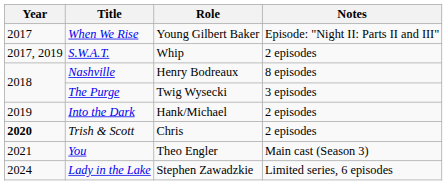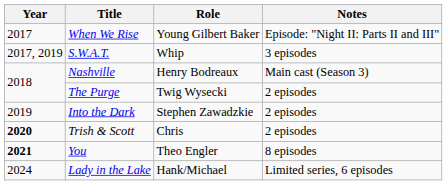(291, 53) 2 episodes -> (291, 53) 3 episodes
(291, 72) 8 episodes -> (317, 72) Main cast (Season 3)
(291, 92) 3 episodes -> (291, 92) 2 episodes
(192, 111) Hank/Michael -> (205, 111) Stephen Zawadzkie
(20, 151) normal -> (20, 151) bold
(317, 151) Main cast (Season 3) -> (291, 151) 8 episodes
(205, 170) Stephen Zawadzkie -> (192, 170) Hank/Michael
